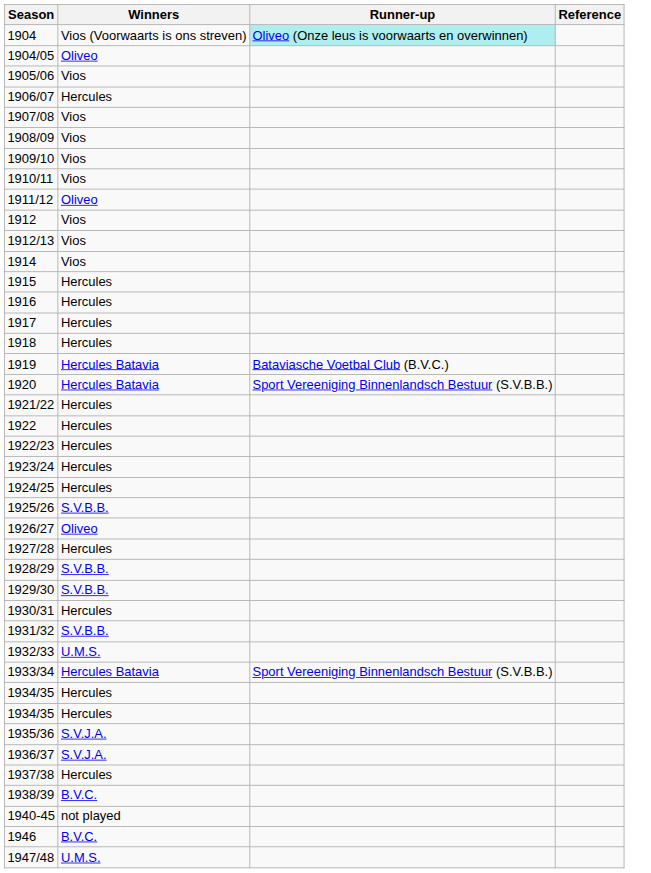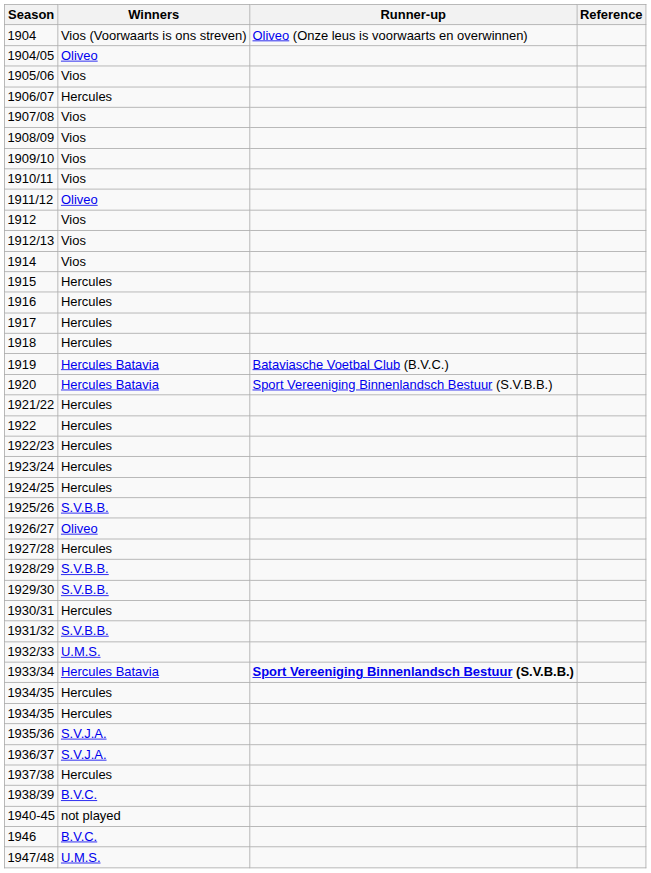(390, 35) paleturquoise background -> (390, 35) no background
(402, 672) normal -> (413, 672) bold
